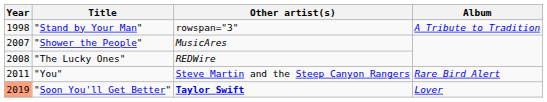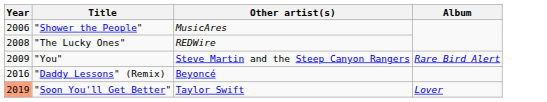- row: (88, 28)
(18, 43) 2007 -> (18, 28) 2006
(18, 74) 2011 -> (18, 58) 2009
+ row: (100, 74)
(210, 89) bold -> (210, 89) normal
